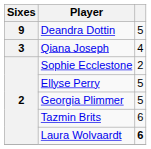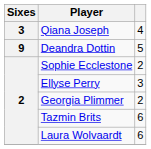rows swapped: (78, 30) <-> (75, 48)
(140, 83) 5 -> (140, 83) 3
(140, 100) 5 -> (140, 100) 2
(140, 135) bold -> (140, 135) normal
